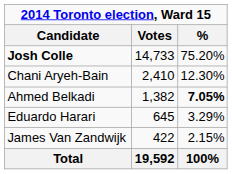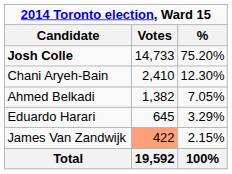(206, 96) bold -> (206, 96) normal
(164, 138) no background -> (164, 138) lightsalmon background
